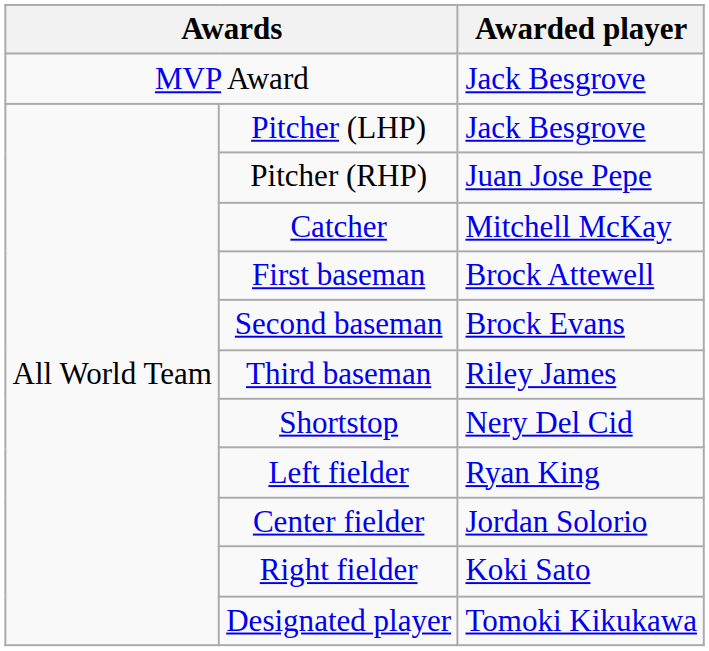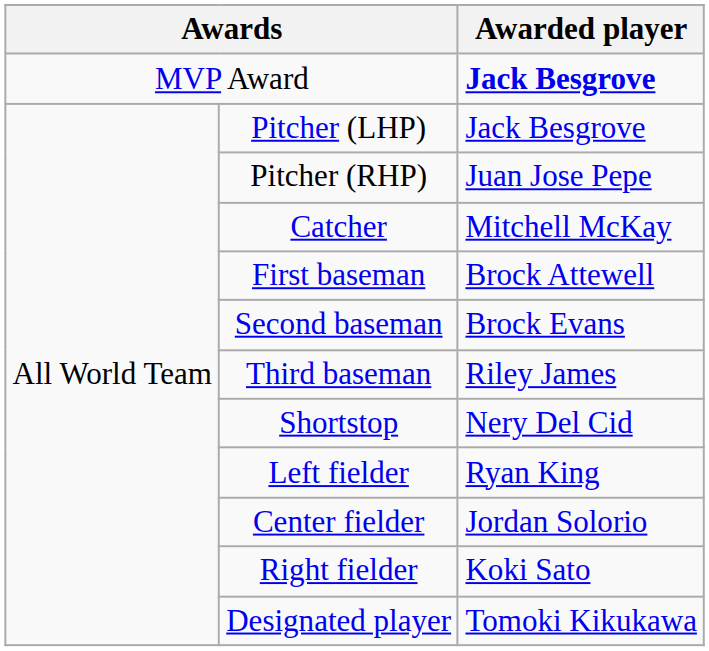(556, 78) normal -> (560, 78) bold
